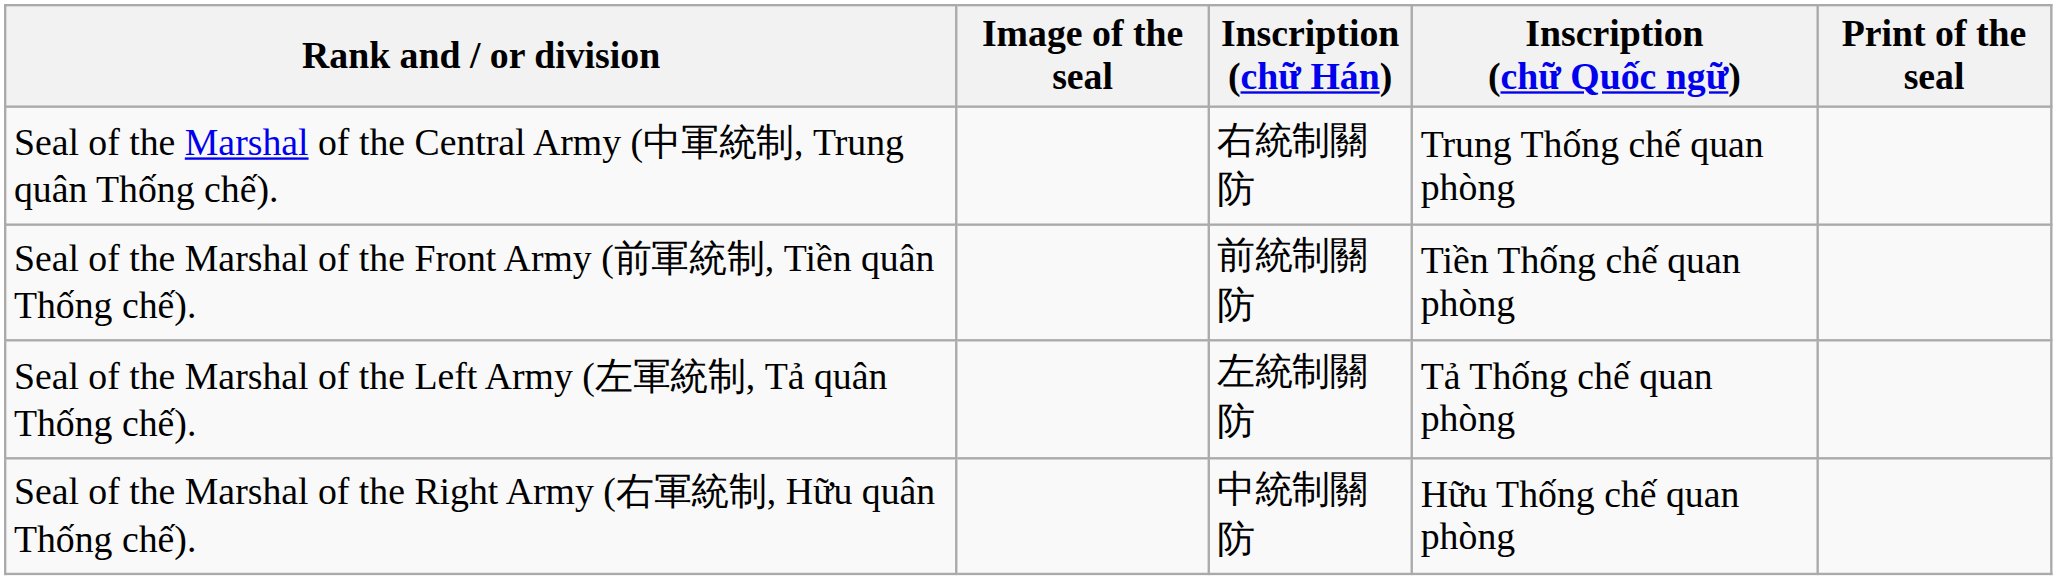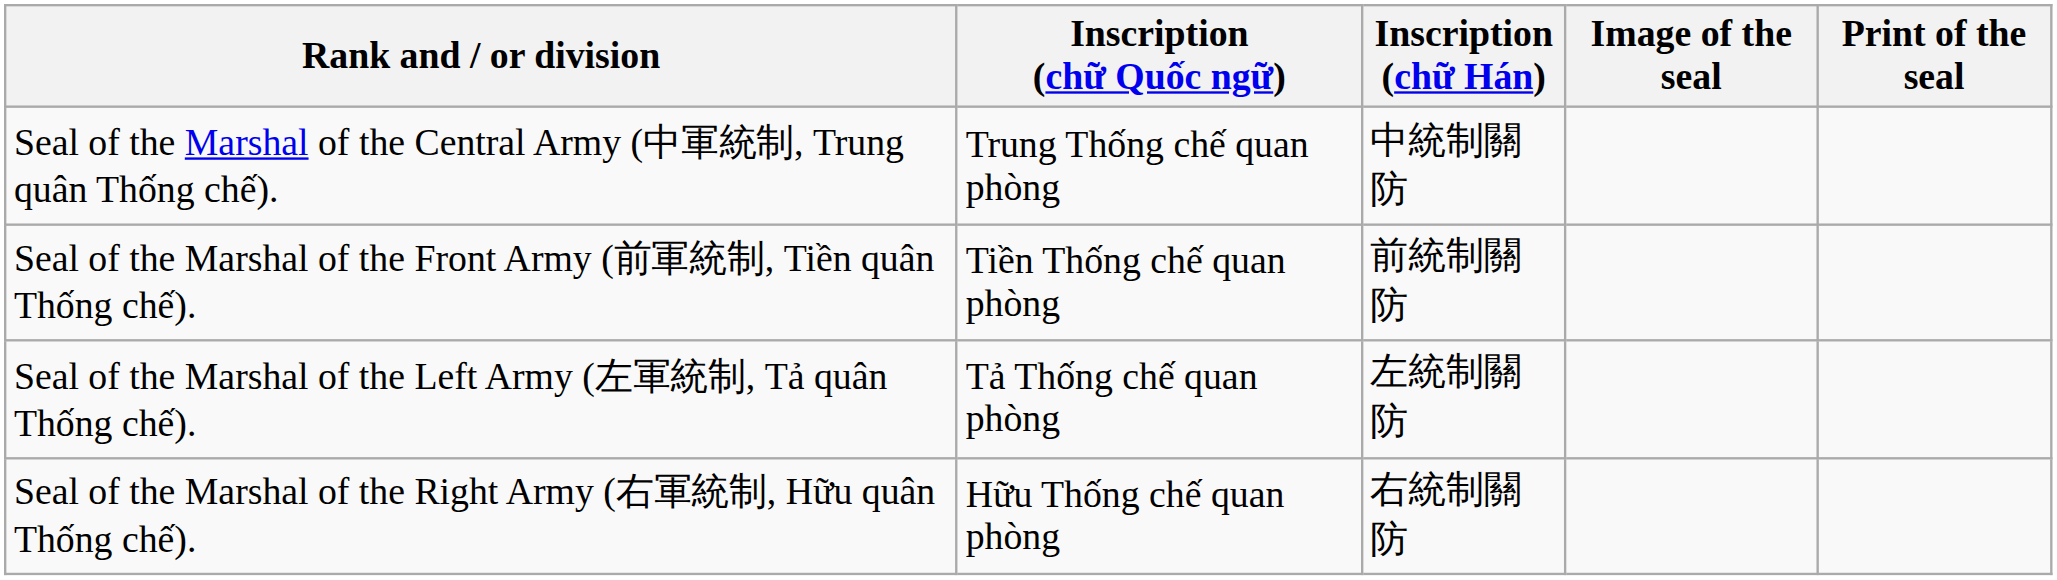columns swapped: (1614, 55) <-> (1083, 55)
(1292, 163) 右統制關防 -> (1446, 163) 中統制關防
(1292, 513) 中統制關防 -> (1446, 513) 右統制關防
